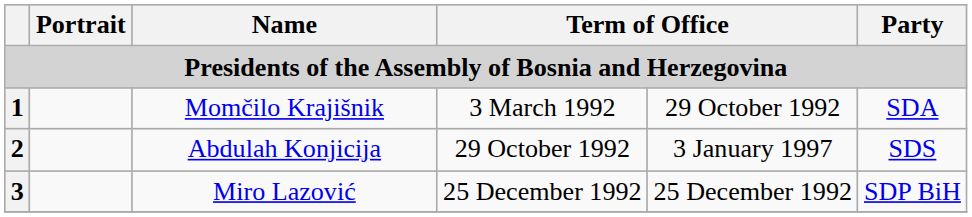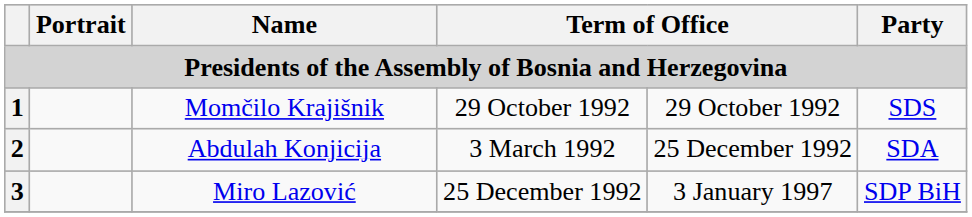(542, 107) 3 March 1992 -> (542, 107) 29 October 1992
(912, 107) SDA -> (912, 107) SDS
(542, 149) 29 October 1992 -> (542, 149) 3 March 1992
(753, 149) 3 January 1997 -> (753, 149) 25 December 1992
(912, 149) SDS -> (912, 149) SDA
(753, 190) 25 December 1992 -> (753, 190) 3 January 1997
